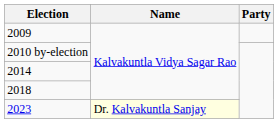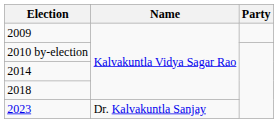(150, 109) lightyellow background -> (150, 109) no background
